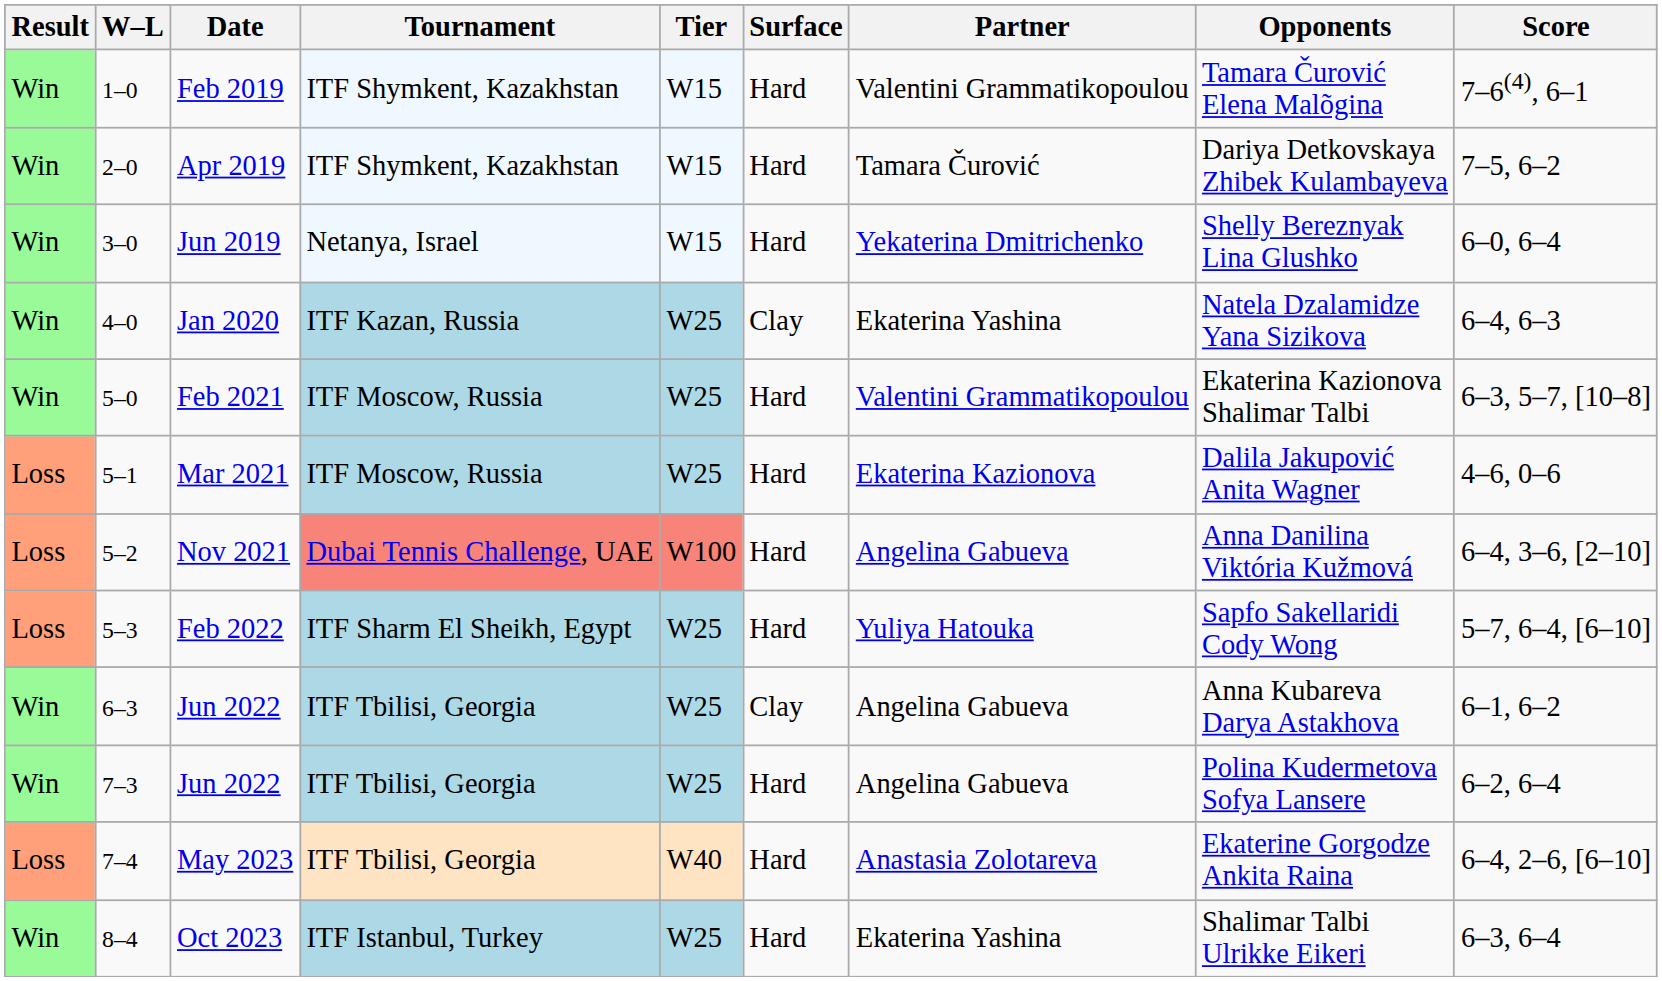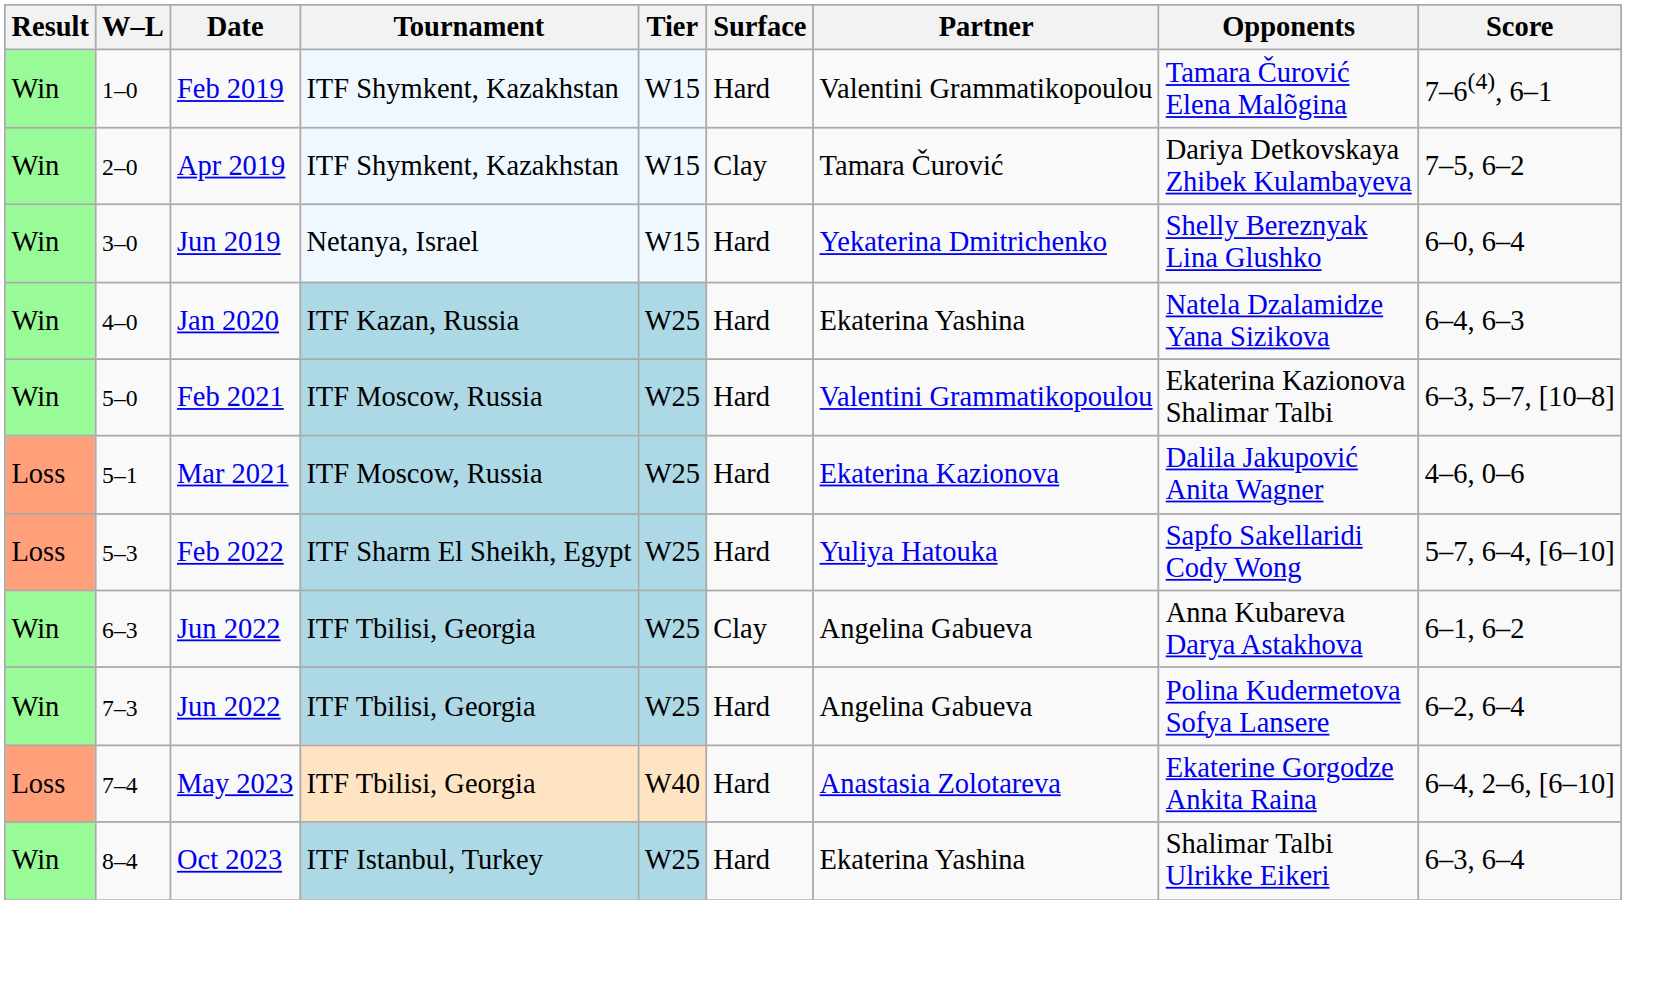(778, 165) Hard -> (740, 165) Clay
(776, 319) Clay -> (742, 319) Hard
- row: (120, 553)
